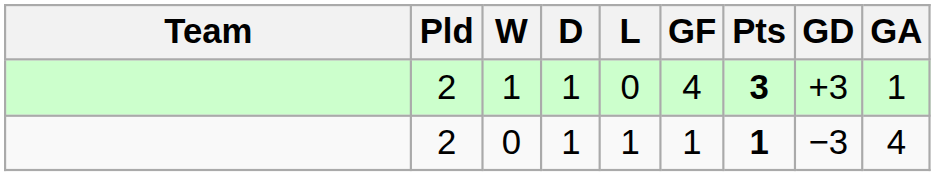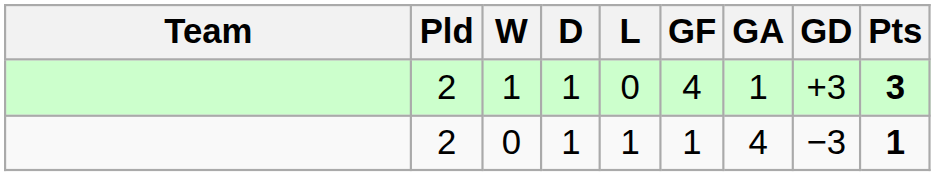columns swapped: (896, 32) <-> (759, 32)
